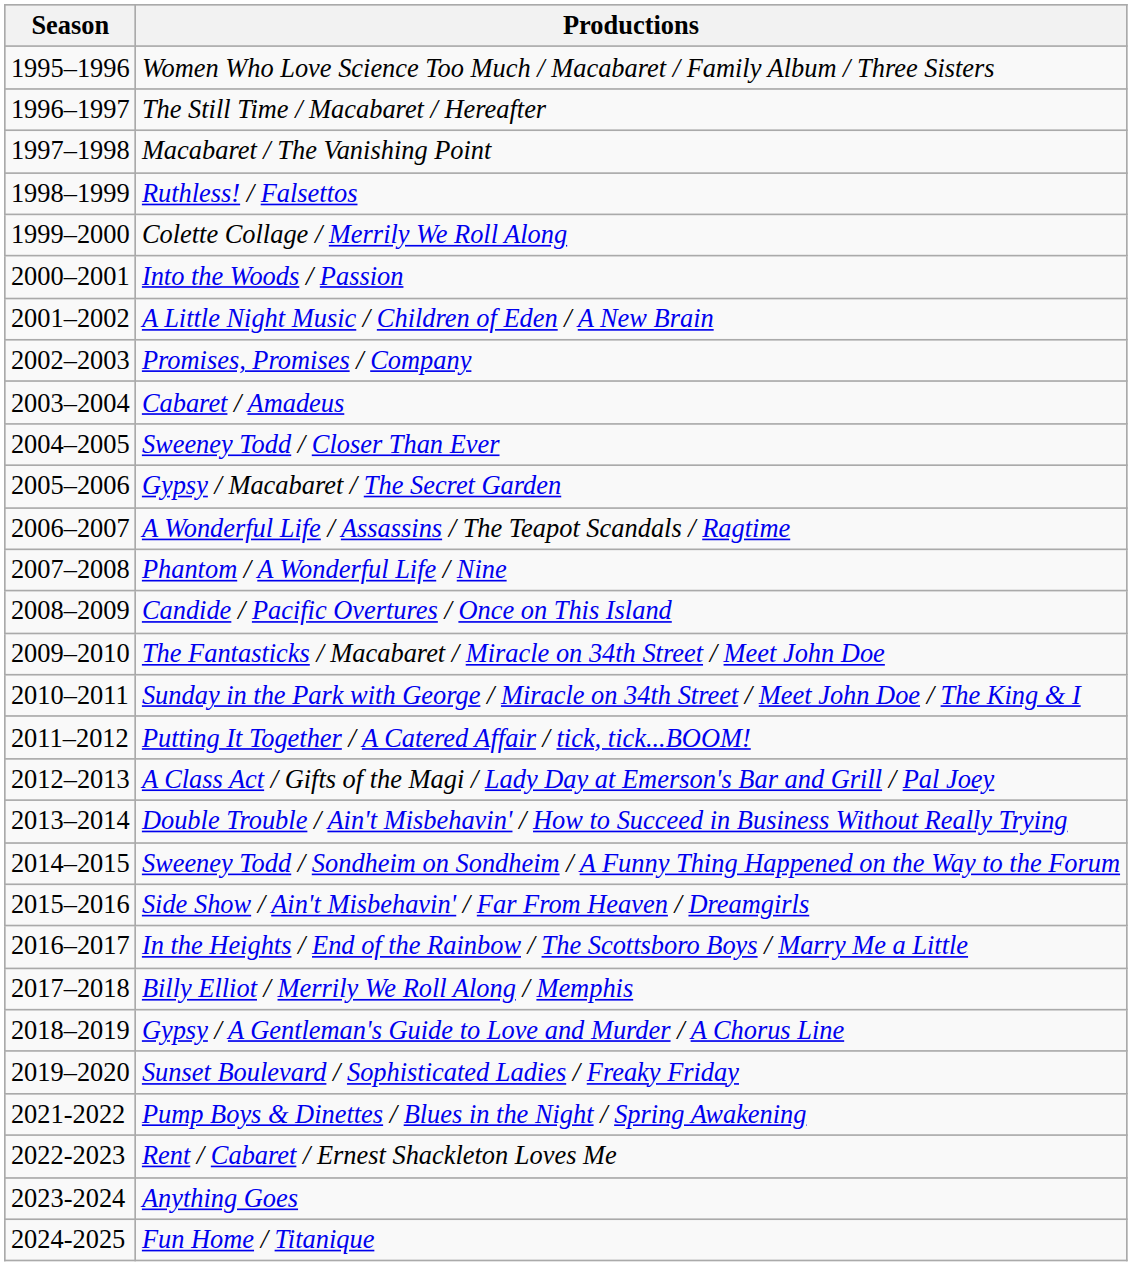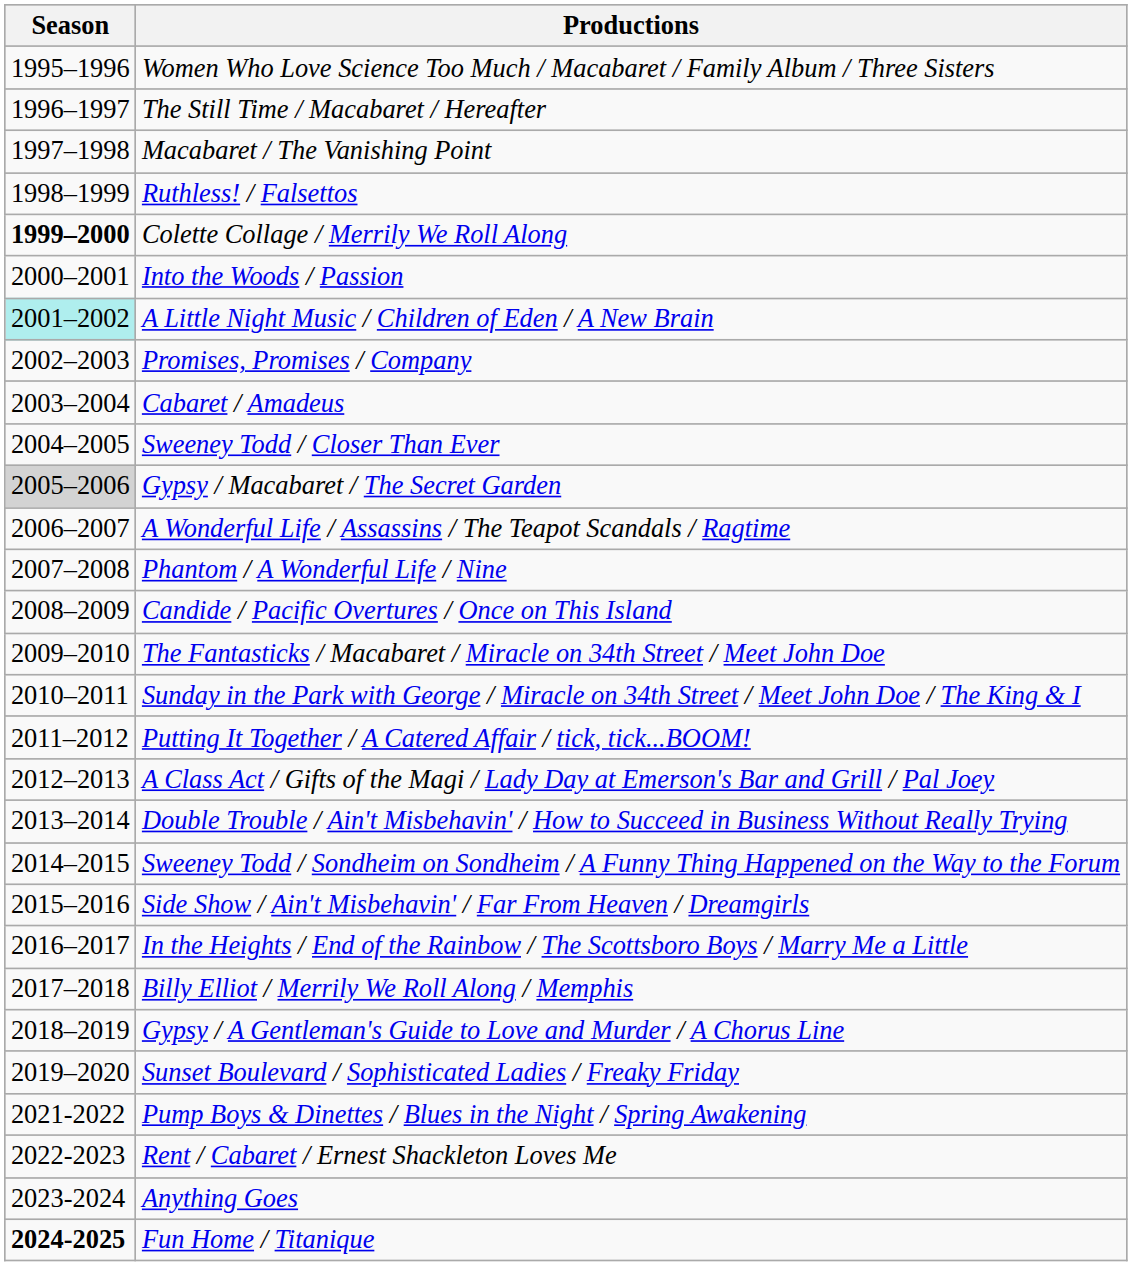(70, 234) normal -> (70, 234) bold
(70, 318) no background -> (70, 318) paleturquoise background
(70, 485) no background -> (70, 485) lightgrey background
(68, 1239) normal -> (68, 1239) bold
